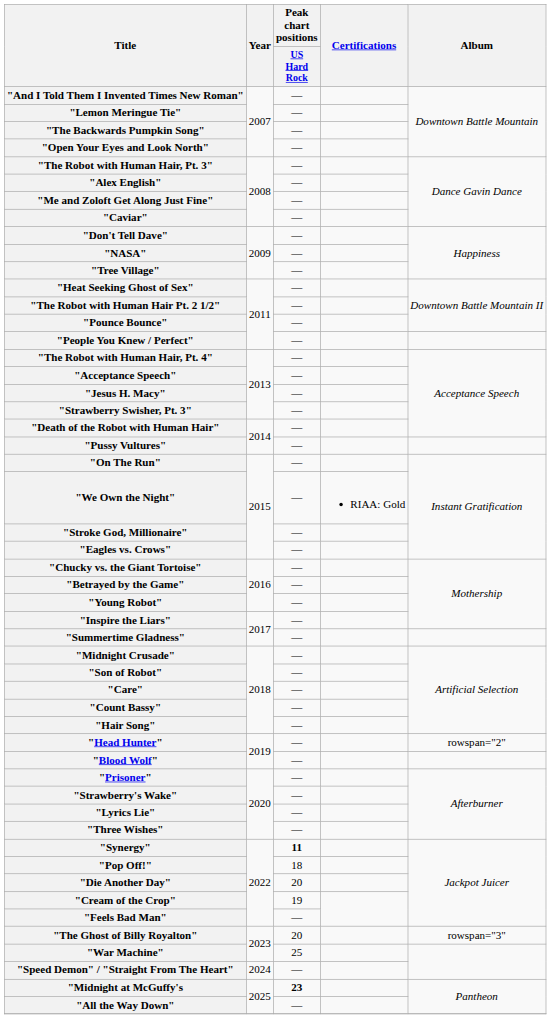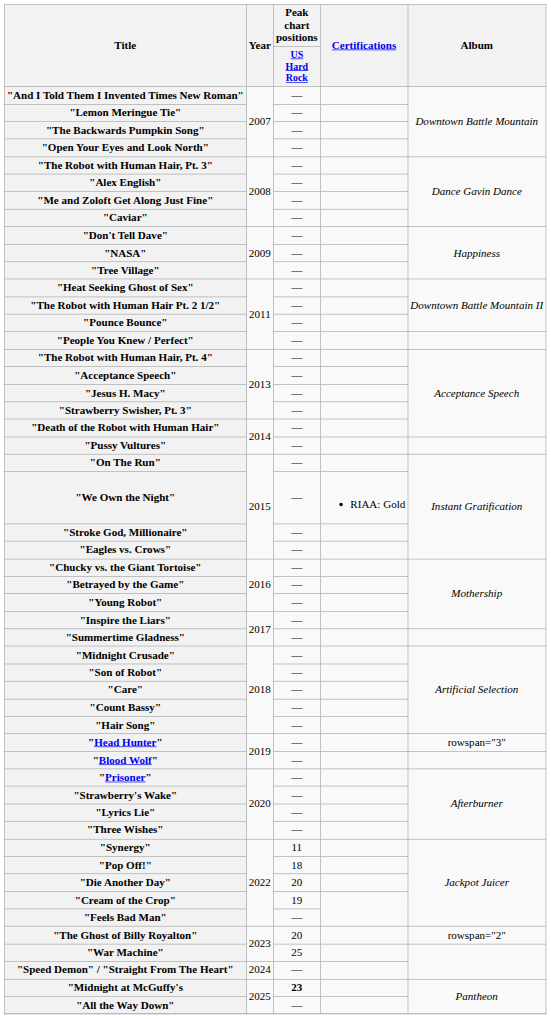(477, 742) rowspan="2" -> (477, 742) rowspan="3"
(297, 847) bold -> (297, 847) normal
(477, 935) rowspan="3" -> (477, 935) rowspan="2"
